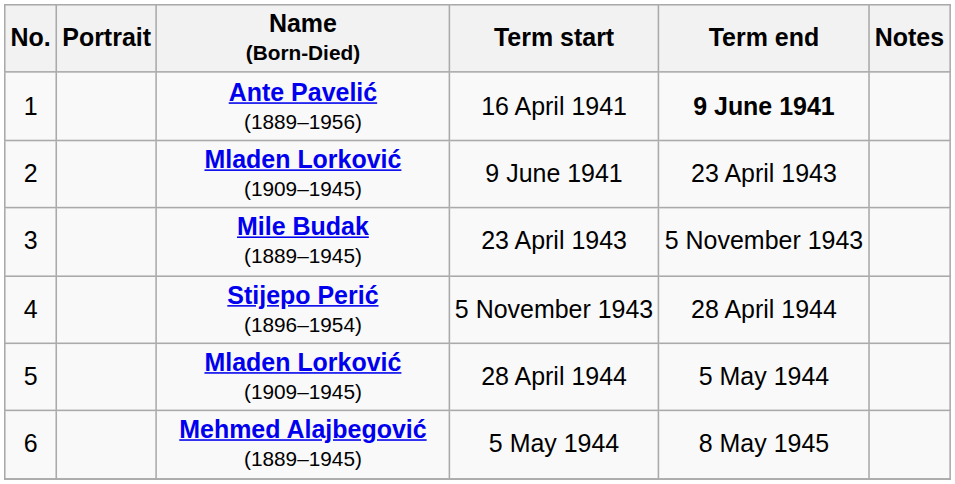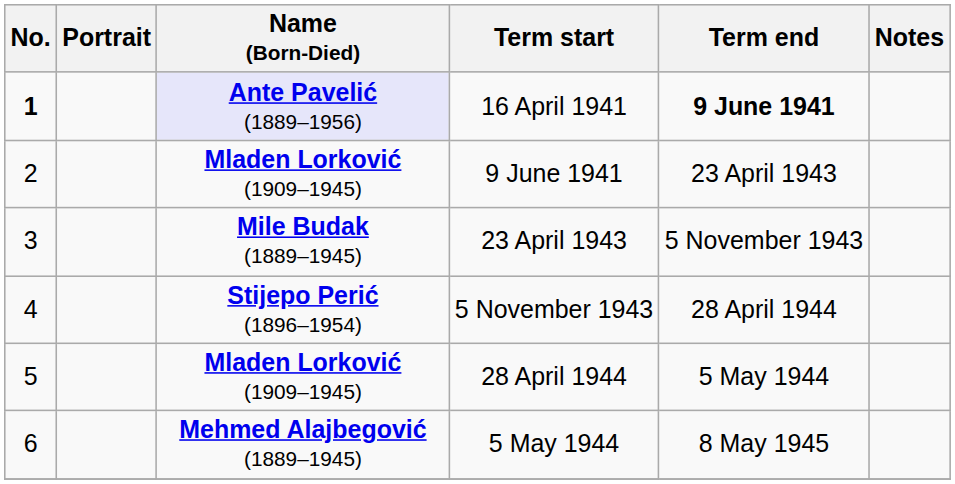(31, 105) normal -> (31, 105) bold
(303, 105) no background -> (303, 105) lavender background
